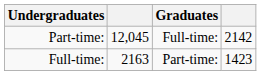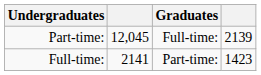(238, 37) 2142 -> (238, 37) 2139
(135, 59) 2163 -> (135, 59) 2141
